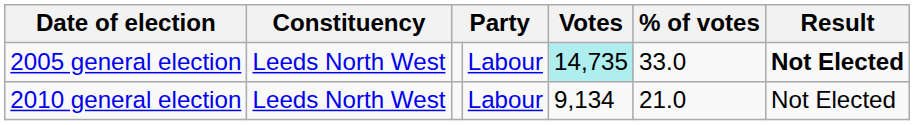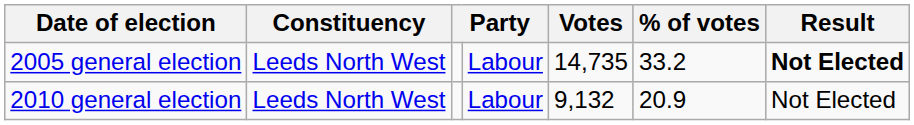(591, 61) paleturquoise background -> (591, 61) no background
(663, 61) 33.0 -> (663, 61) 33.2
(584, 100) 9,134 -> (584, 100) 9,132
(663, 100) 21.0 -> (663, 100) 20.9
